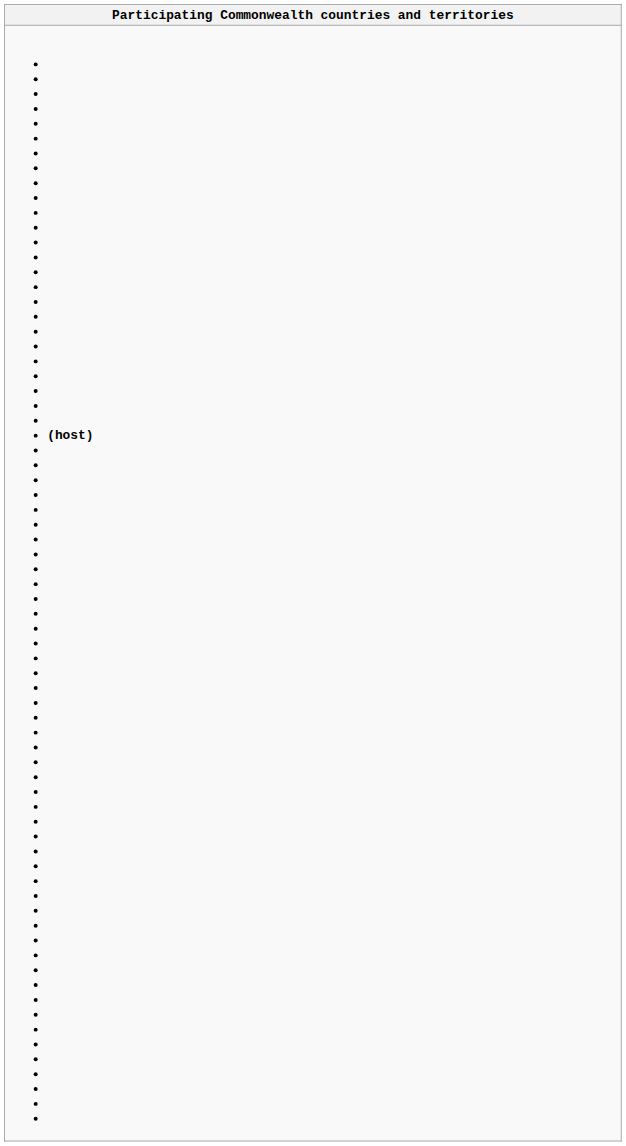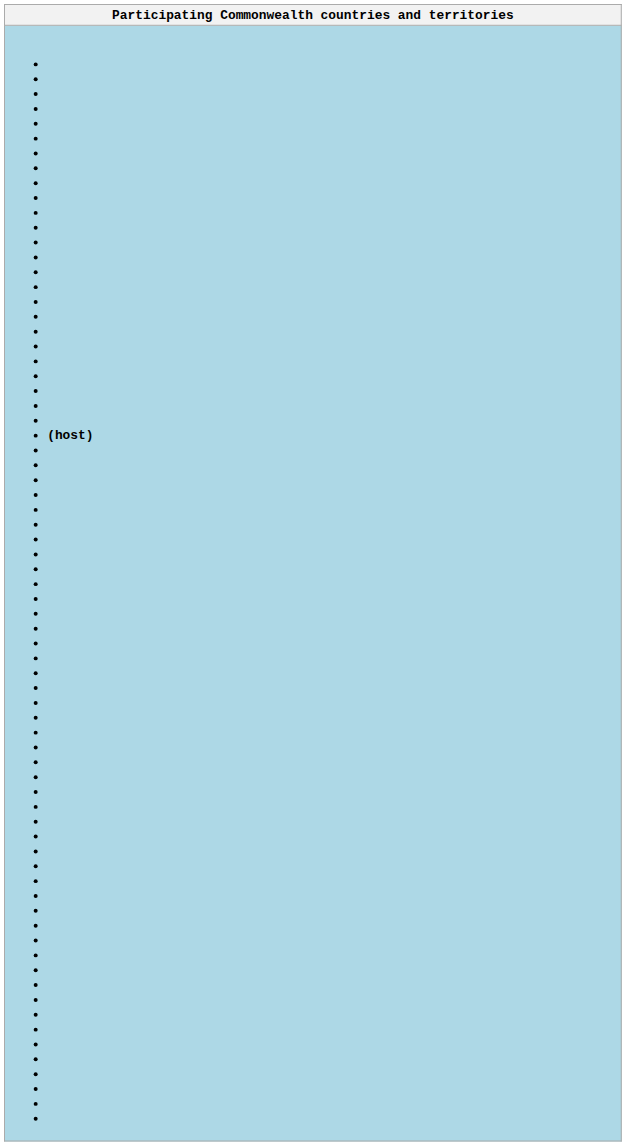(313, 591) no background -> (313, 591) lightblue background
